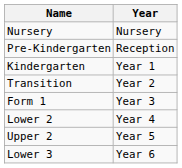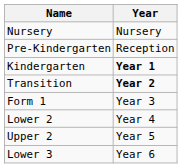(136, 66) normal -> (136, 66) bold
(136, 84) normal -> (136, 84) bold
